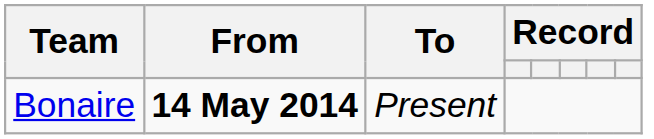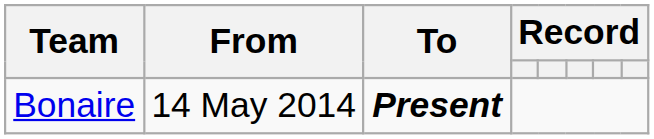(255, 104) bold -> (254, 104) normal
(435, 104) normal -> (437, 104) bold
